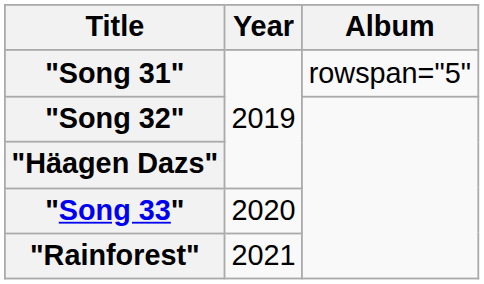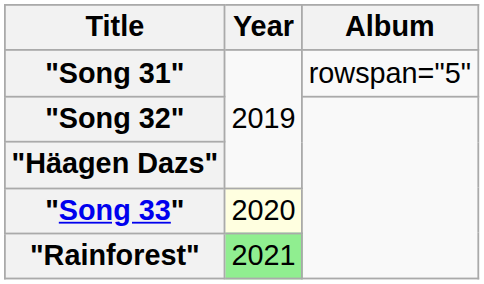(263, 210) no background -> (263, 210) lightyellow background
(263, 255) no background -> (263, 255) lightgreen background
